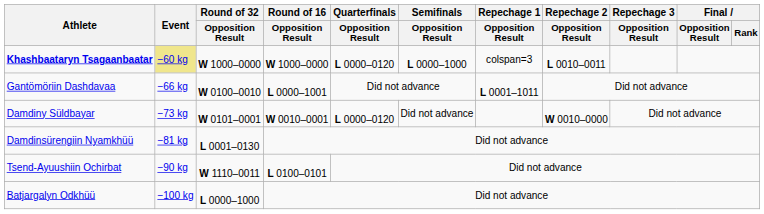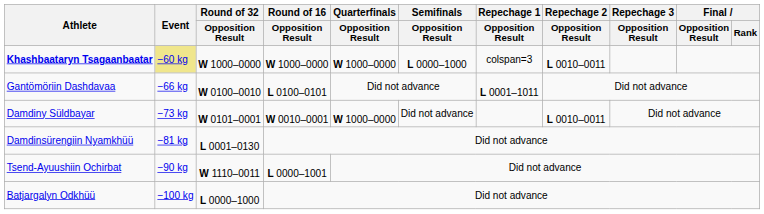(365, 65) L 0000–0120 -> (365, 65) W 1000–0000
(297, 92) L 0000–1001 -> (297, 92) L 0100–0101
(365, 120) L 0000–0120 -> (365, 120) W 1000–0000
(576, 120) W 0010–0000 -> (576, 120) L 0010–0011
(297, 174) L 0100–0101 -> (297, 174) L 0000–1001
